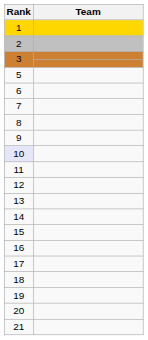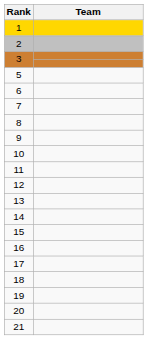(19, 153) lavender background -> (19, 153) no background
